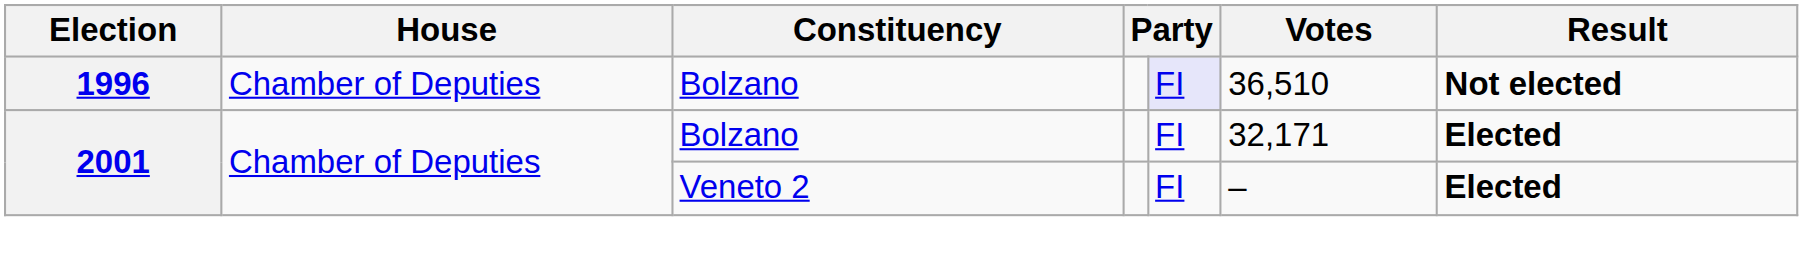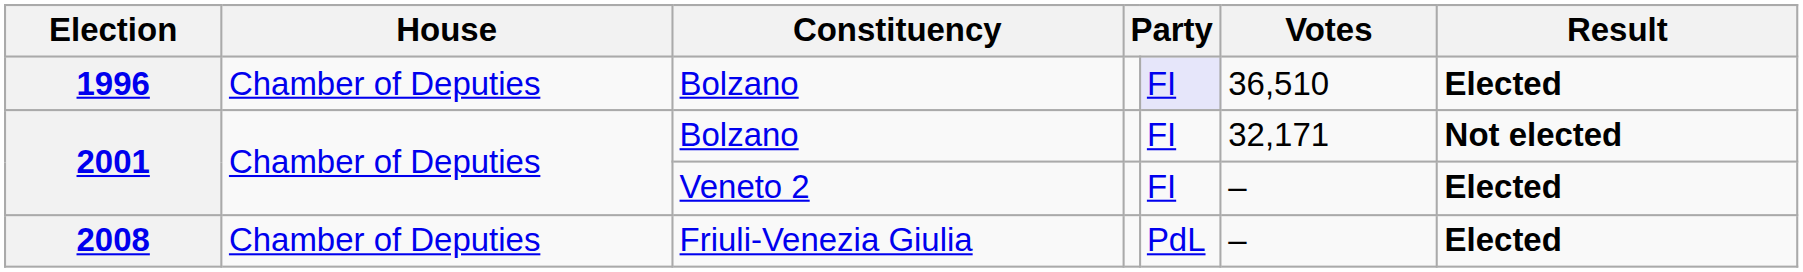(1533, 82) Not elected -> (1503, 82) Elected
(1503, 135) Elected -> (1533, 135) Not elected
+ row: (113, 239)
